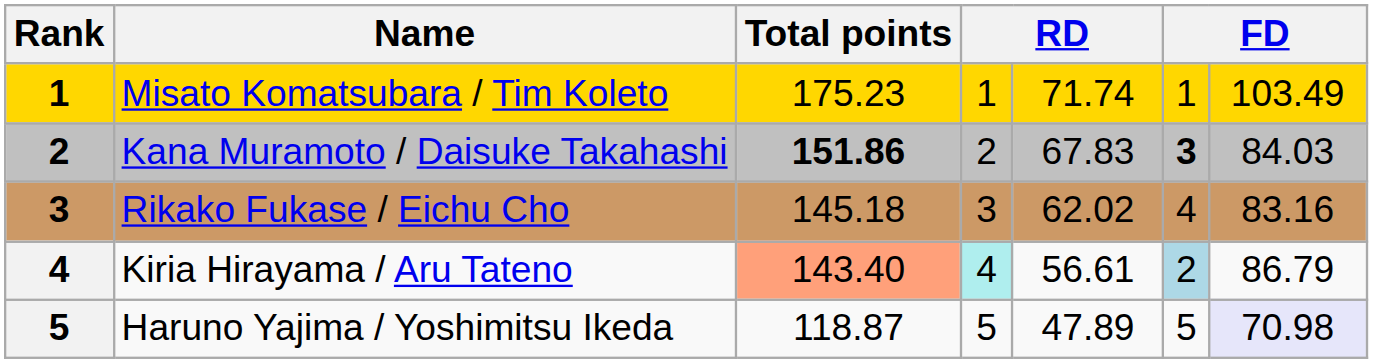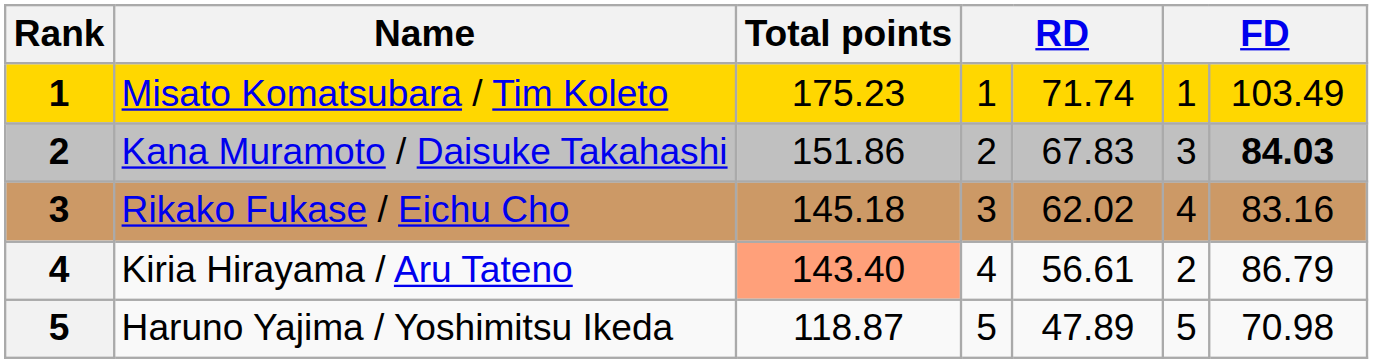(848, 151) bold -> (848, 151) normal
(1186, 151) bold -> (1186, 151) normal
(1288, 151) normal -> (1288, 151) bold
(987, 269) paleturquoise background -> (987, 269) no background
(1186, 269) lightblue background -> (1186, 269) no background
(1288, 328) lavender background -> (1288, 328) no background
